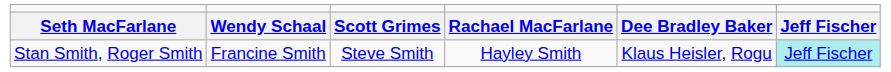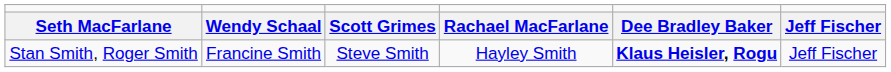(697, 53) normal -> (697, 53) bold
(828, 53) paleturquoise background -> (833, 53) no background
